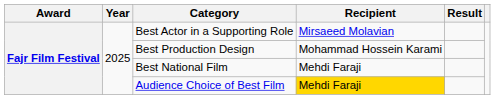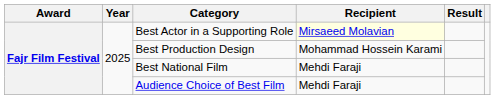(346, 31) no background -> (346, 31) lightyellow background
(330, 85) gold background -> (330, 85) no background
